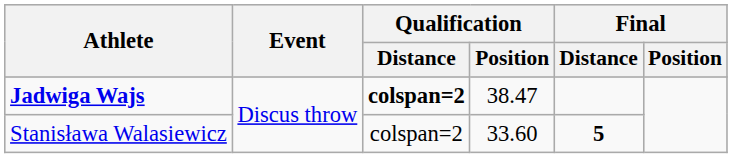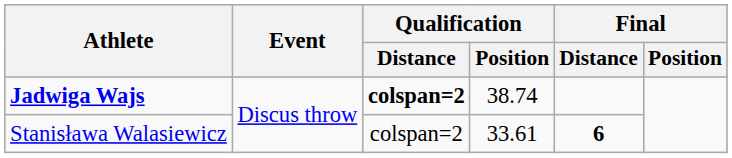(512, 96) 38.47 -> (512, 96) 38.74
(512, 133) 33.60 -> (512, 133) 33.61
(599, 133) 5 -> (599, 133) 6
